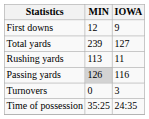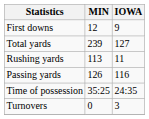(95, 75) lightgrey background -> (95, 75) no background
rows swapped: (27, 91) <-> (45, 106)
